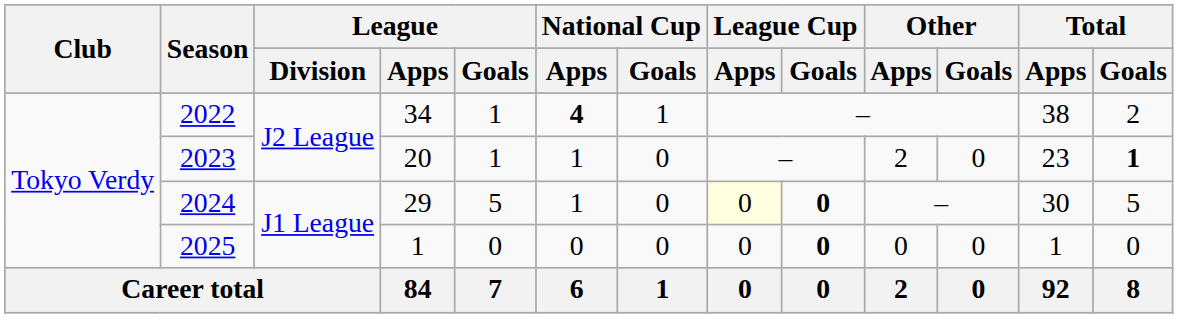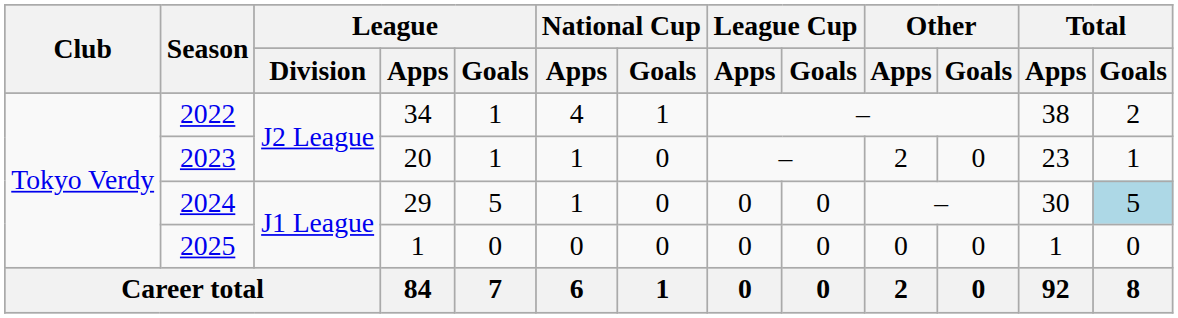(577, 114) bold -> (577, 114) normal
(1133, 158) bold -> (1133, 158) normal
(745, 202) lightyellow background -> (745, 202) no background
(823, 202) bold -> (823, 202) normal
(1133, 202) no background -> (1133, 202) lightblue background
(823, 245) bold -> (823, 245) normal
